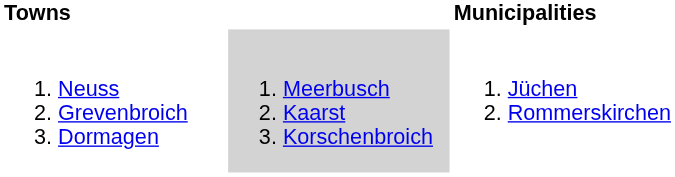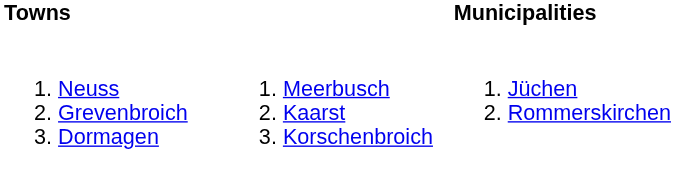(339, 113) lightgrey background -> (339, 113) no background
